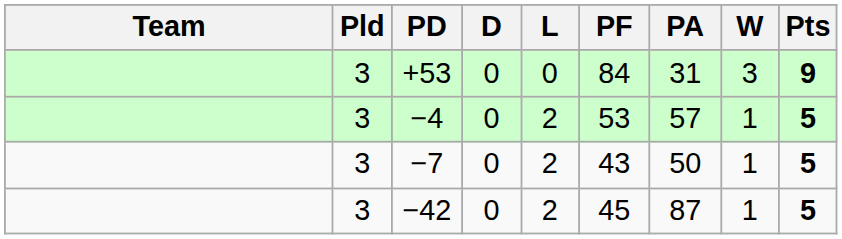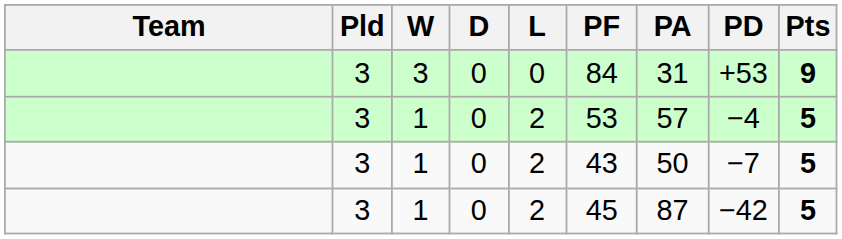columns swapped: (750, 27) <-> (427, 27)
